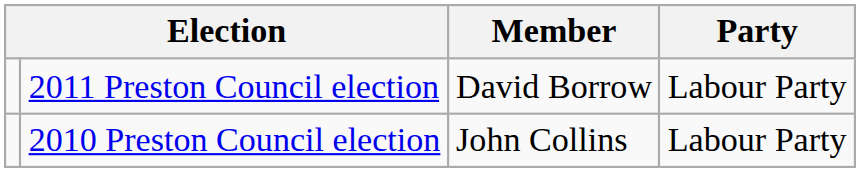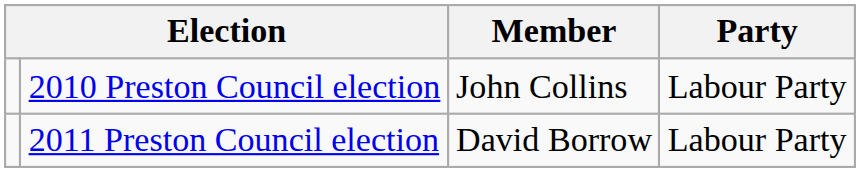rows swapped: (234, 85) <-> (235, 139)
